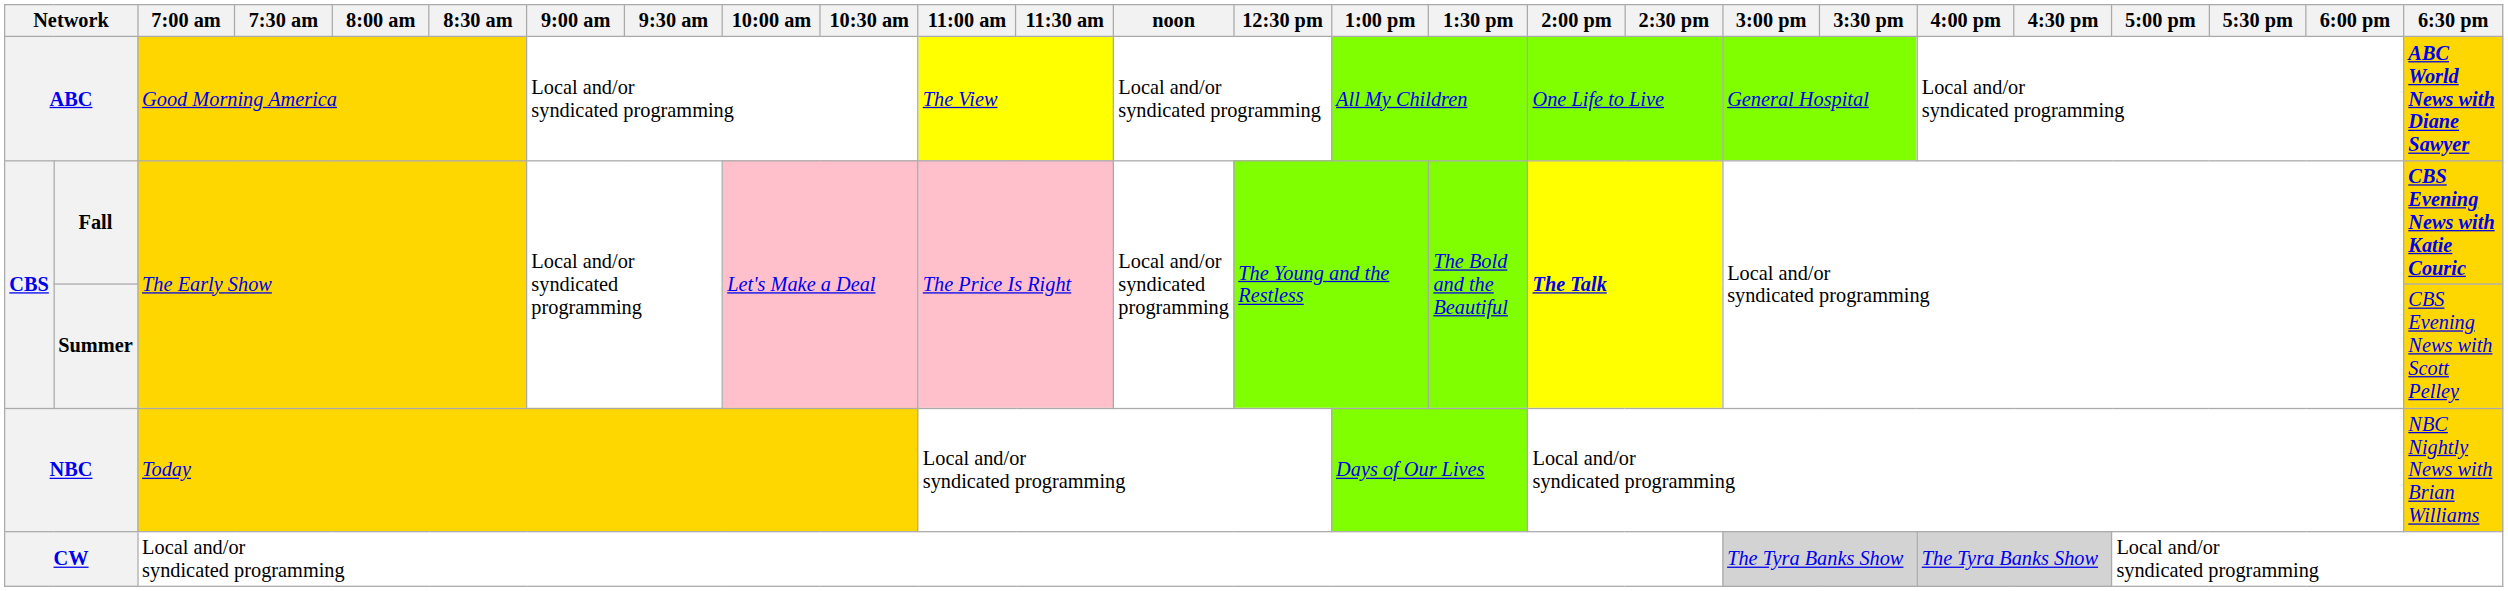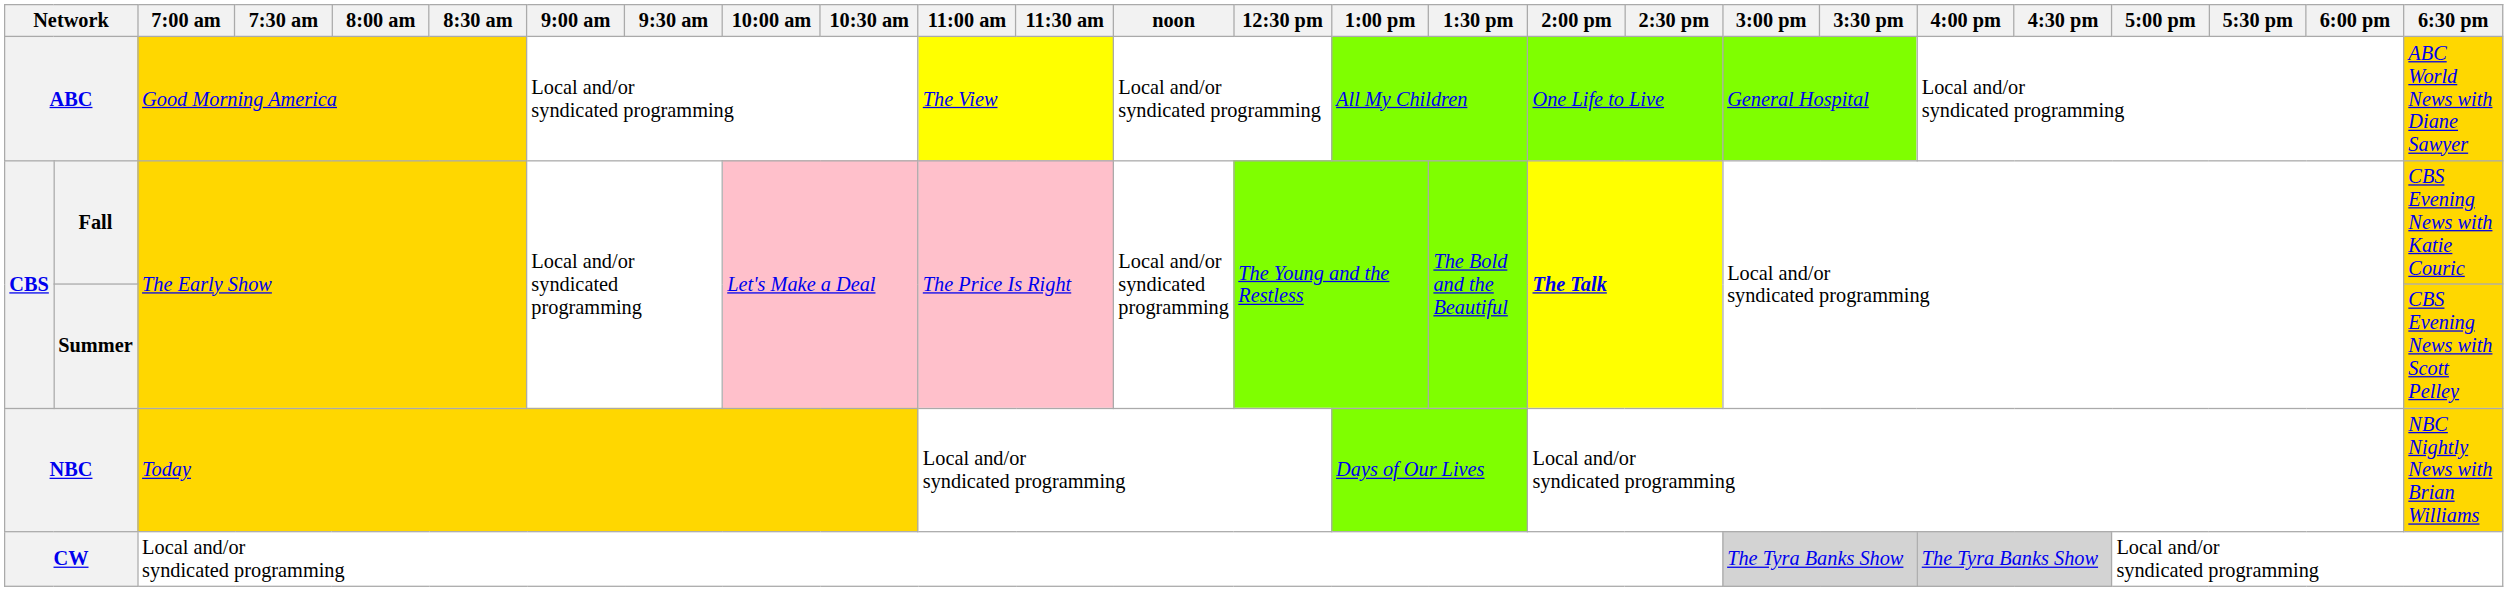(2452, 98) bold -> (2450, 98) normal
(2452, 222) bold -> (2450, 222) normal
